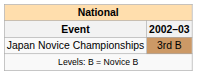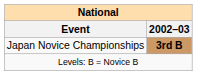(169, 45) normal -> (169, 45) bold
